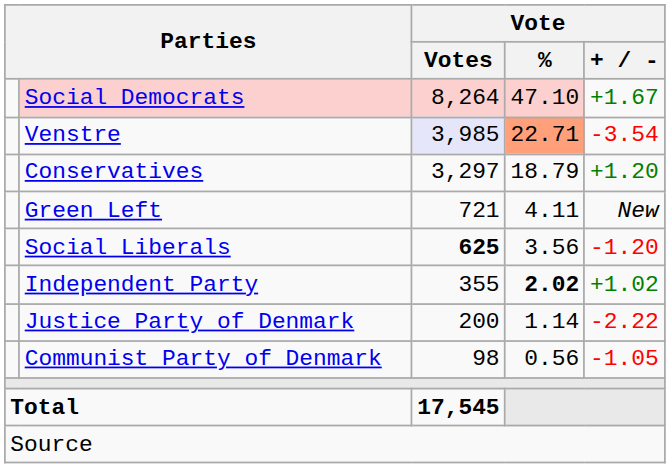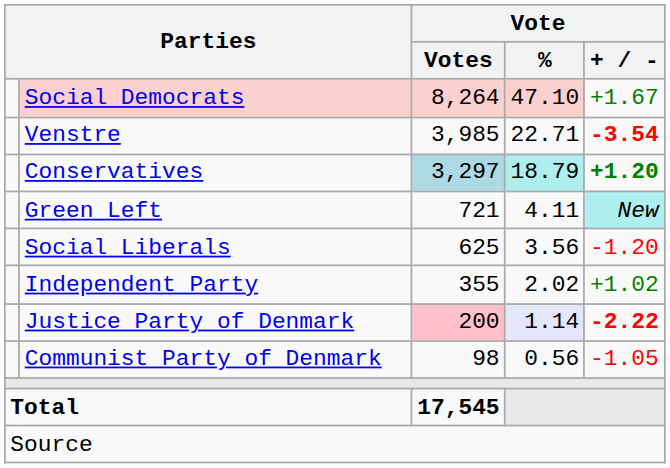(465, 135) lavender background -> (465, 135) no background
(545, 135) lightsalmon background -> (545, 135) no background
(624, 135) normal -> (624, 135) bold
(465, 173) no background -> (465, 173) lightblue background
(545, 173) no background -> (545, 173) paleturquoise background
(624, 173) normal -> (624, 173) bold
(638, 210) no background -> (638, 210) paleturquoise background
(479, 247) bold -> (479, 247) normal
(552, 285) bold -> (552, 285) normal
(479, 322) no background -> (479, 322) pink background
(552, 322) no background -> (552, 322) lavender background
(624, 322) normal -> (624, 322) bold
